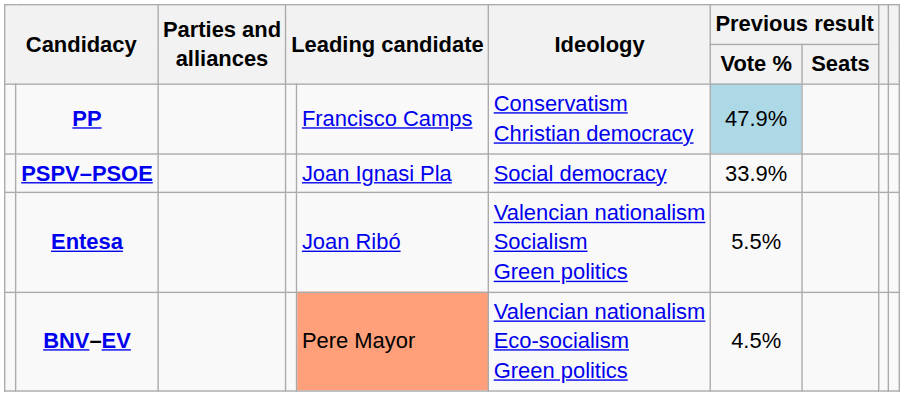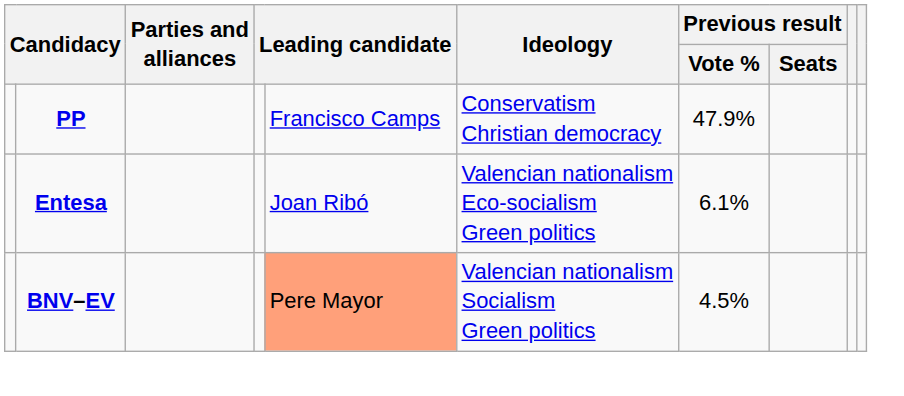(756, 118) lightblue background -> (724, 118) no background
- row: (87, 173)
(600, 242) Valencian nationalism Socialism Green politics -> (567, 202) Valencian nationalism Eco-socialism Green politics
(756, 242) 5.5% -> (724, 202) 6.1%
(600, 341) Valencian nationalism Eco-socialism Green politics -> (567, 301) Valencian nationalism Socialism Green politics
